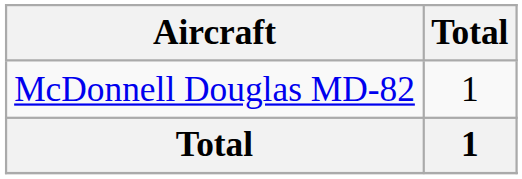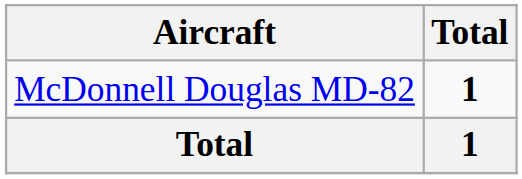(470, 88) normal -> (470, 88) bold
